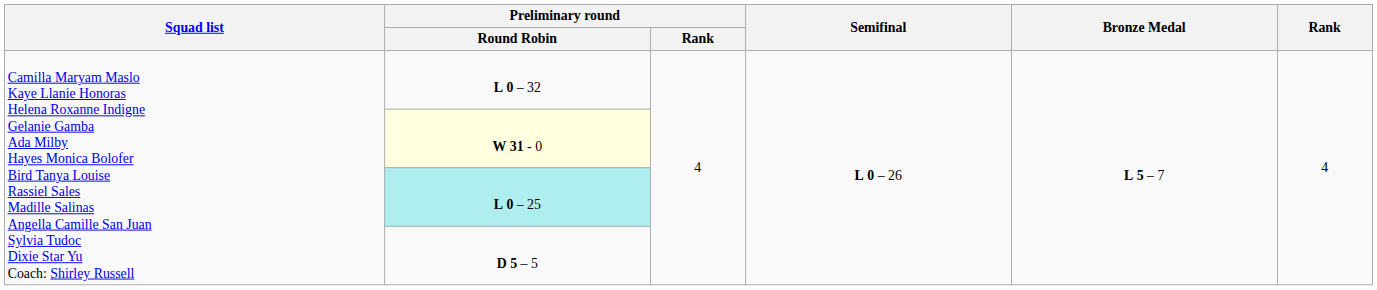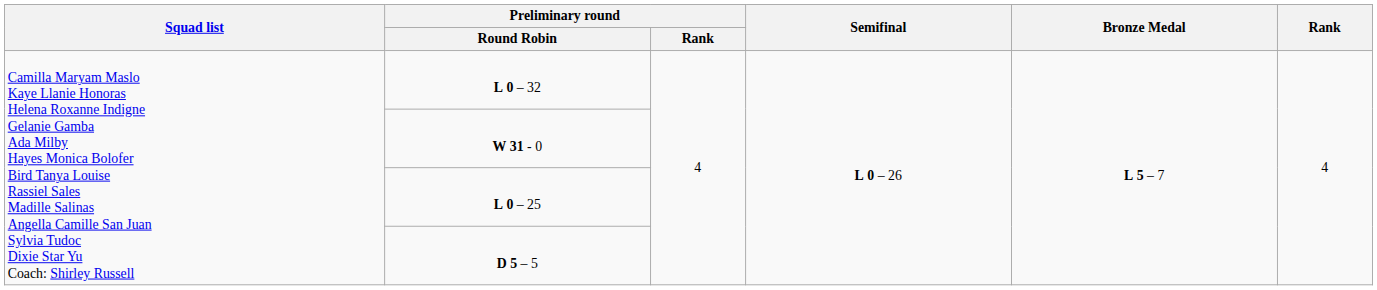(517, 146) lightyellow background -> (517, 146) no background
(517, 205) paleturquoise background -> (517, 205) no background
